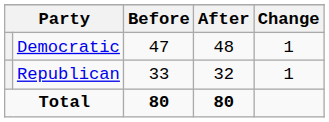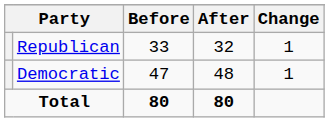rows swapped: (68, 47) <-> (68, 75)
